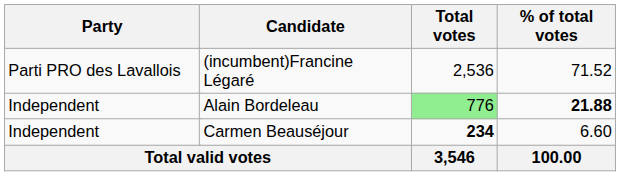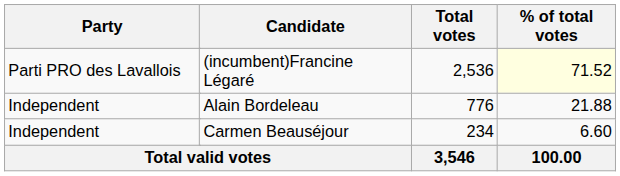(591, 70) no background -> (591, 70) lightyellow background
(480, 105) lightgreen background -> (480, 105) no background
(591, 105) bold -> (591, 105) normal
(480, 131) bold -> (480, 131) normal
